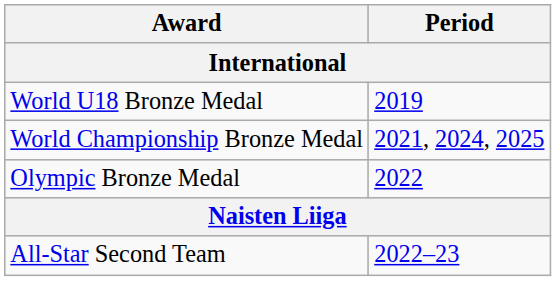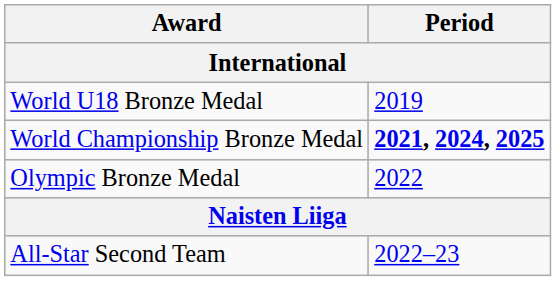(459, 139) normal -> (459, 139) bold
